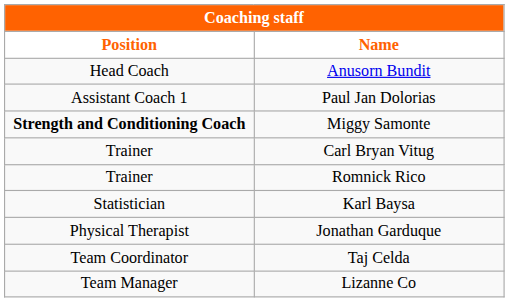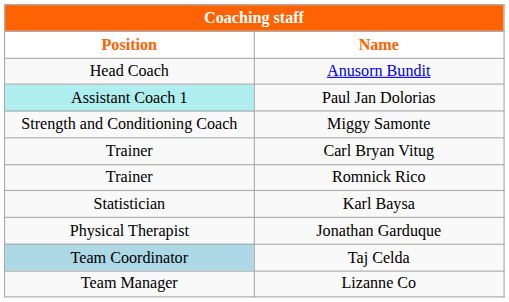(129, 97) no background -> (129, 97) paleturquoise background
(129, 124) bold -> (129, 124) normal
(129, 257) no background -> (129, 257) lightblue background
